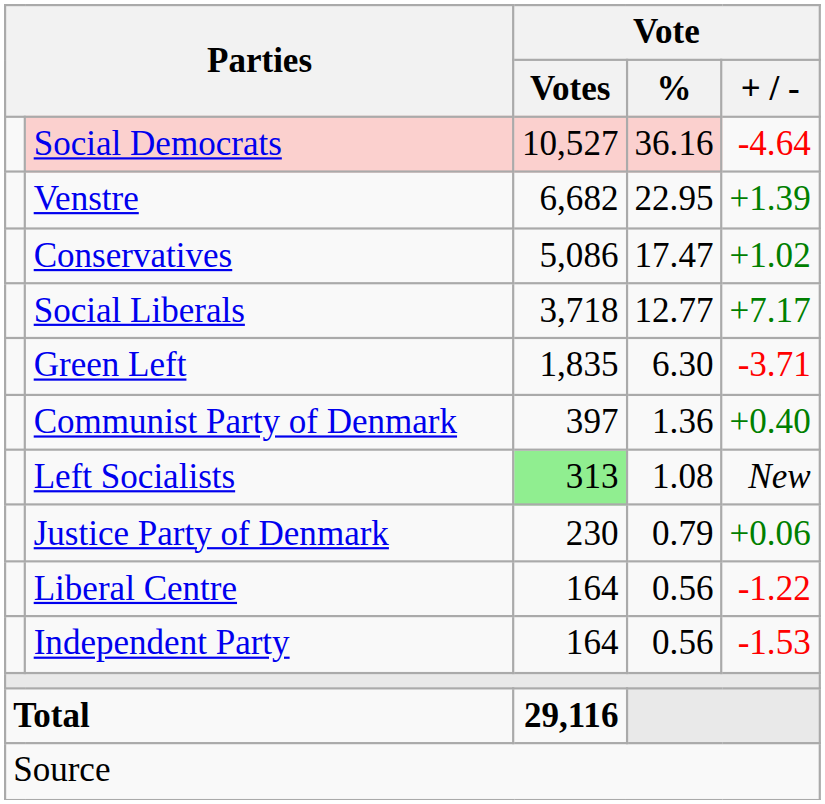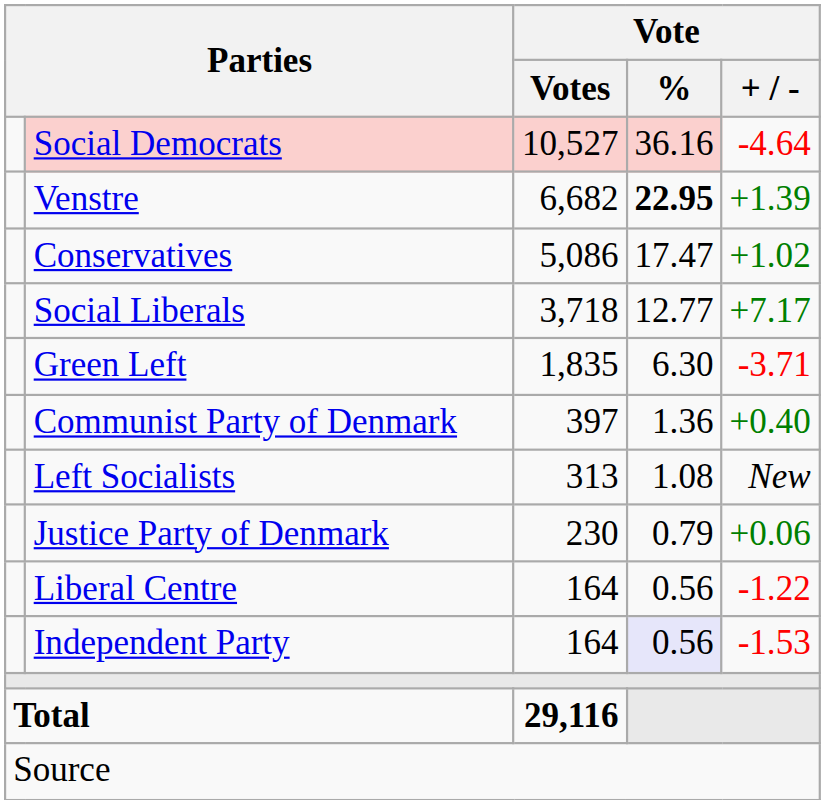(674, 198) normal -> (674, 198) bold
(592, 476) lightgreen background -> (592, 476) no background
(683, 643) no background -> (683, 643) lavender background
